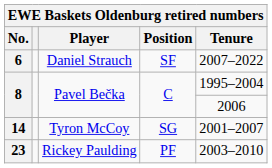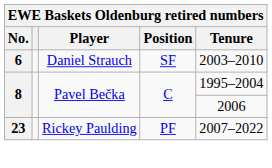(231, 60) 2007–2022 -> (231, 60) 2003–2010
- row: (18, 128)
(231, 151) 2003–2010 -> (231, 128) 2007–2022
